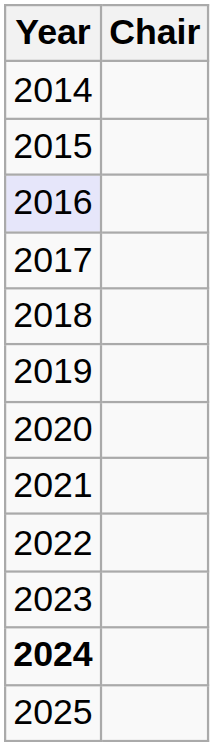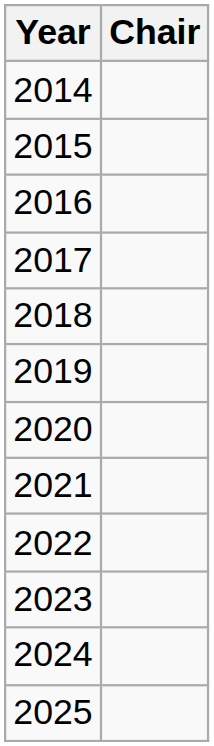(53, 202) lavender background -> (53, 202) no background
(53, 655) bold -> (53, 655) normal
